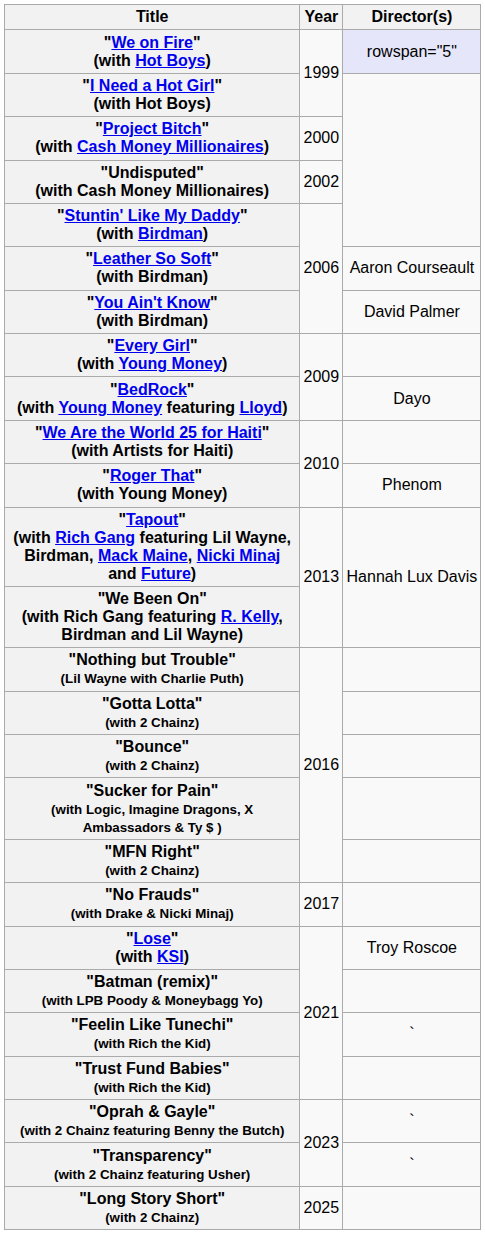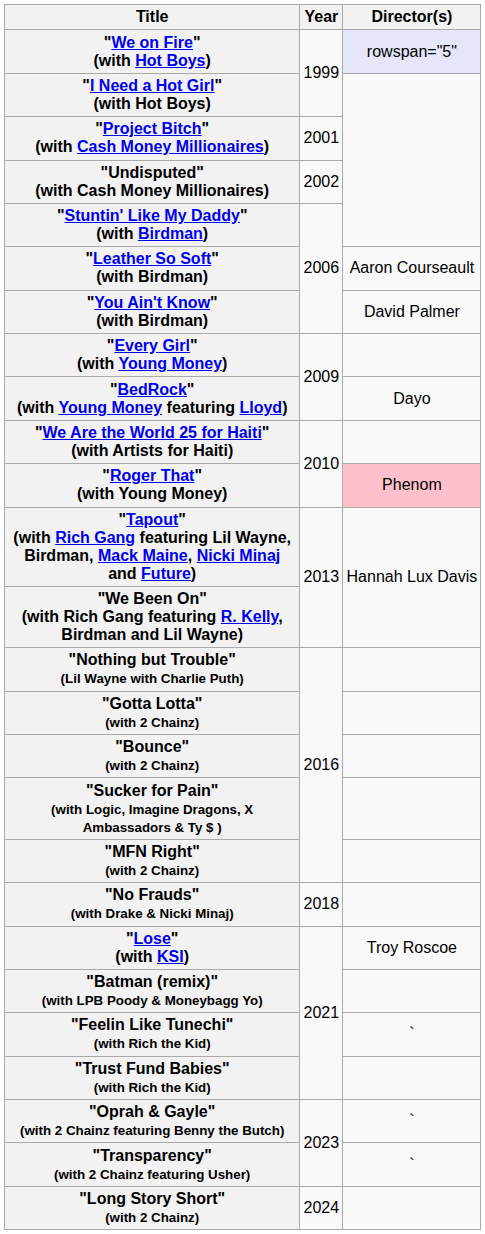(321, 138) 2000 -> (321, 138) 2001
(412, 485) no background -> (412, 485) pink background
(321, 904) 2017 -> (321, 904) 2018
(321, 1207) 2025 -> (321, 1207) 2024
